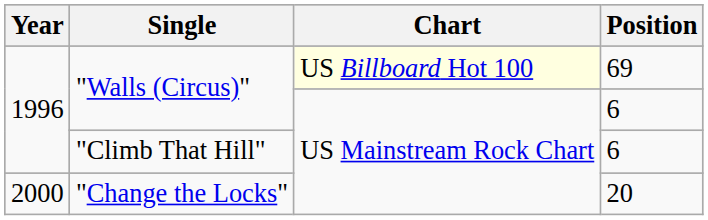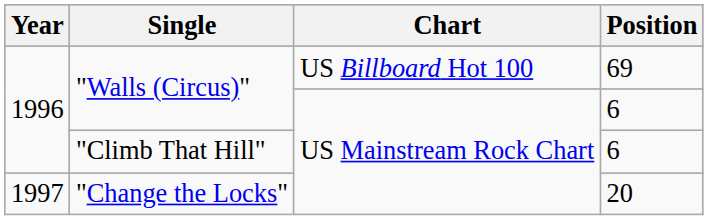(417, 67) lightyellow background -> (417, 67) no background
(37, 192) 2000 -> (37, 192) 1997
